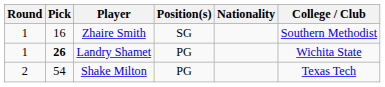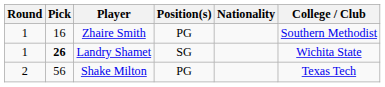(184, 33) SG -> (184, 33) PG
(184, 52) PG -> (184, 52) SG
(59, 71) 54 -> (59, 71) 56
